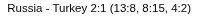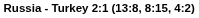(99, 8) normal -> (99, 8) bold
